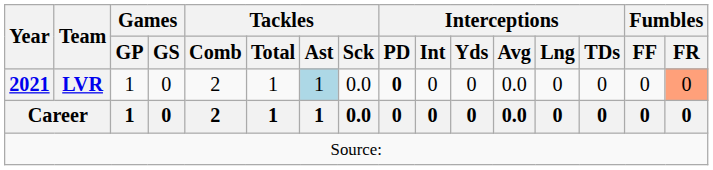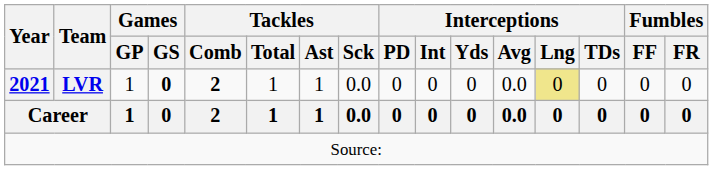(166, 84) normal -> (166, 84) bold
(215, 84) normal -> (215, 84) bold
(319, 84) lightblue background -> (319, 84) no background
(397, 84) bold -> (397, 84) normal
(558, 84) no background -> (558, 84) khaki background
(686, 84) lightsalmon background -> (686, 84) no background
